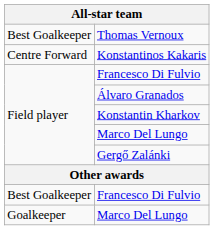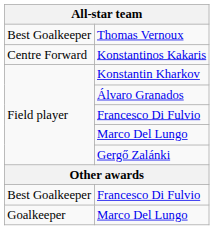(149, 74) Francesco Di Fulvio -> (148, 74) Konstantin Kharkov
(148, 114) Konstantin Kharkov -> (149, 114) Francesco Di Fulvio
